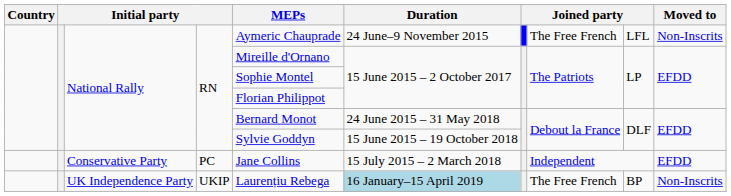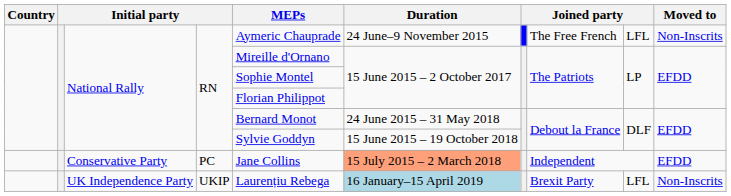(424, 160) no background -> (424, 160) lightsalmon background
(573, 181) The Free French -> (562, 181) Brexit Party
(634, 181) BP -> (638, 181) LFL
